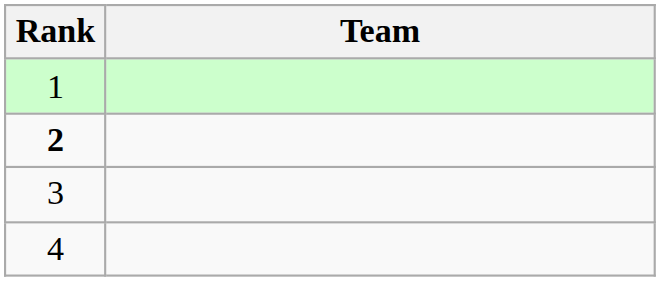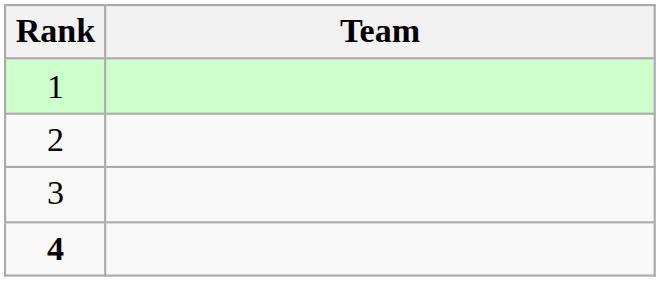(56, 139) bold -> (56, 139) normal
(56, 247) normal -> (56, 247) bold
